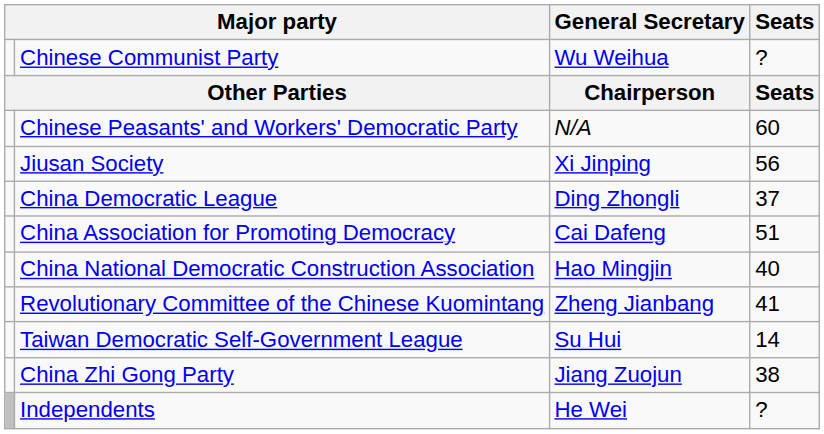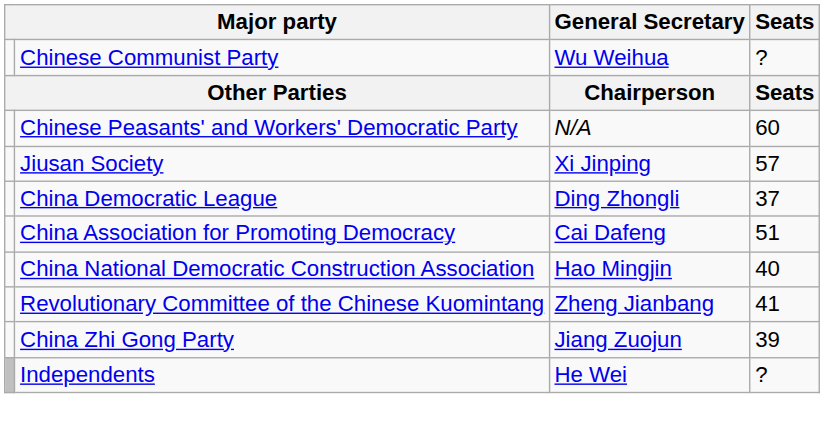(768, 163) 56 -> (768, 163) 57
- row: (241, 339)
(768, 374) 38 -> (768, 339) 39
